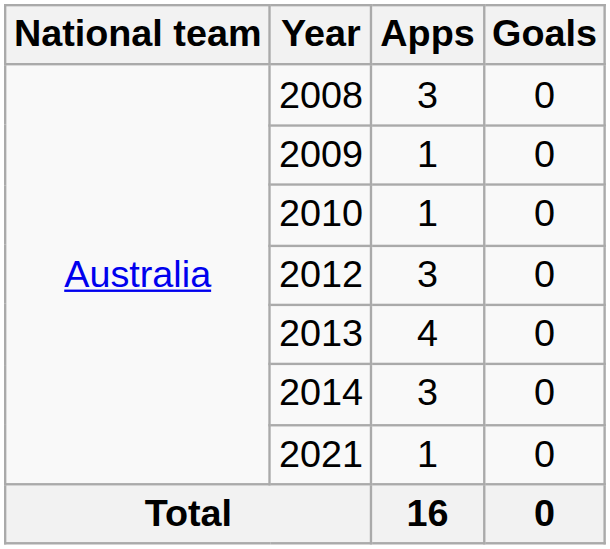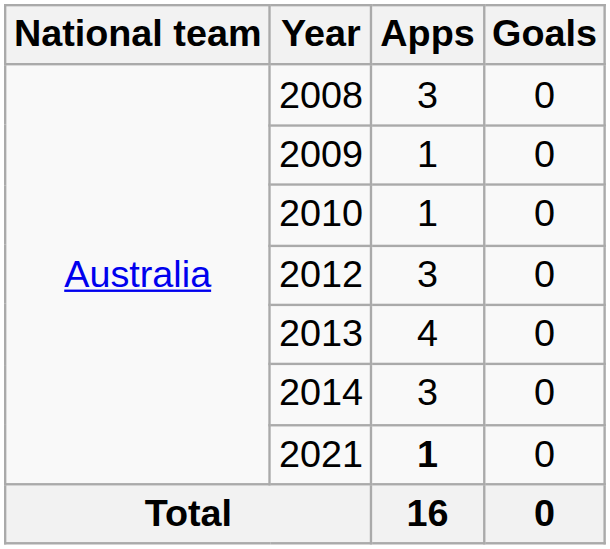(428, 453) normal -> (428, 453) bold
